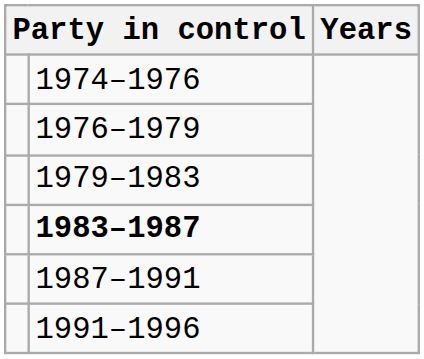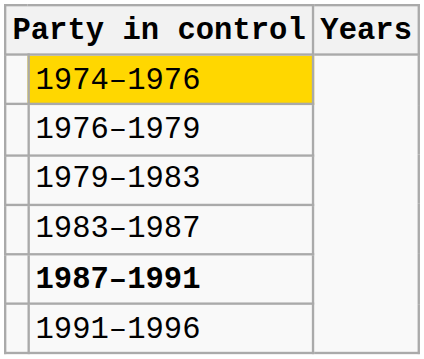(118, 80) no background -> (118, 80) gold background
(118, 229) bold -> (118, 229) normal
(118, 279) normal -> (118, 279) bold
